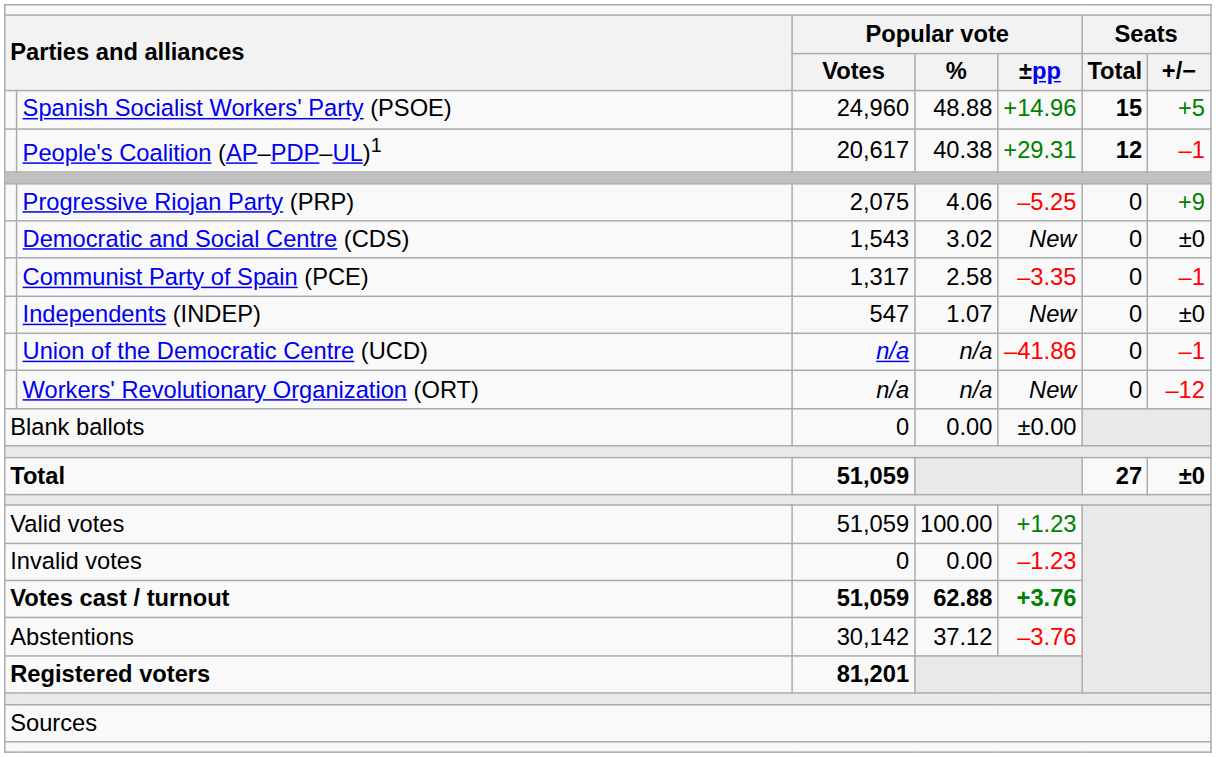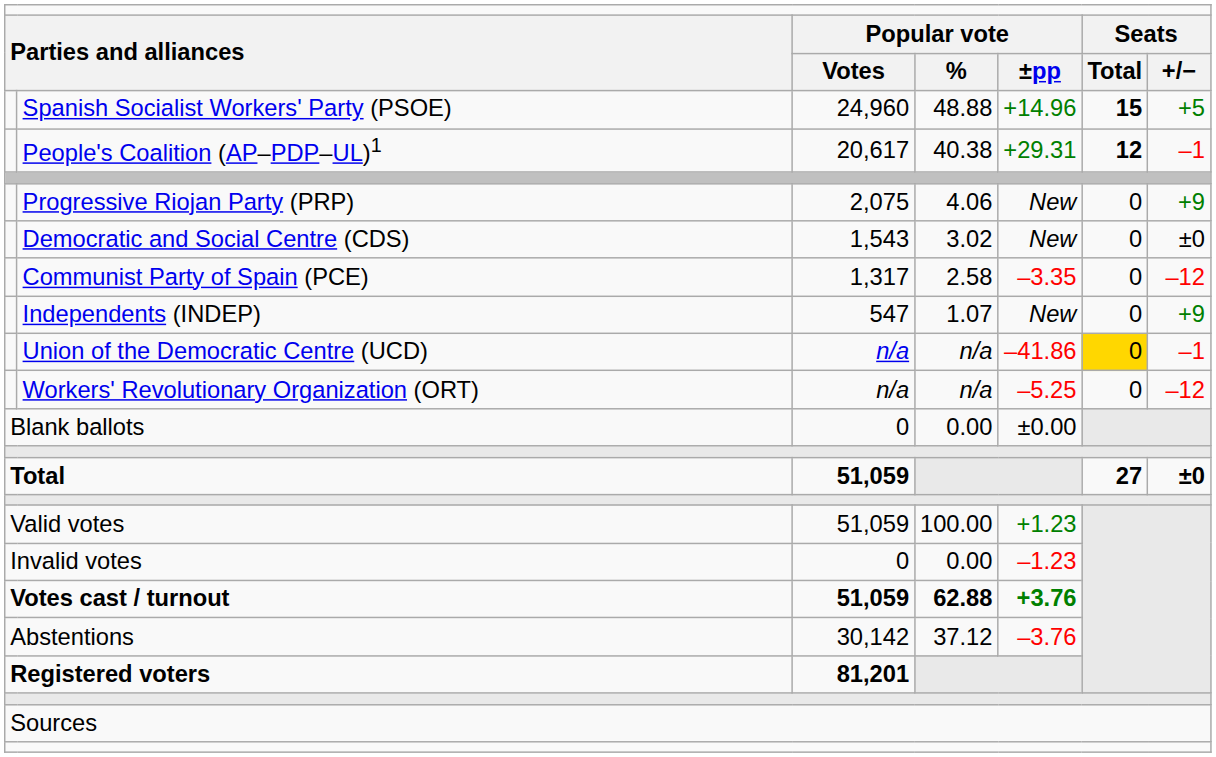(1047, 201) –5.25 -> (1053, 201) New
(1192, 276) –1 -> (1185, 276) –12
(1192, 314) ±0 -> (1191, 314) +9
(1136, 351) no background -> (1136, 351) gold background
(1053, 389) New -> (1047, 389) –5.25
